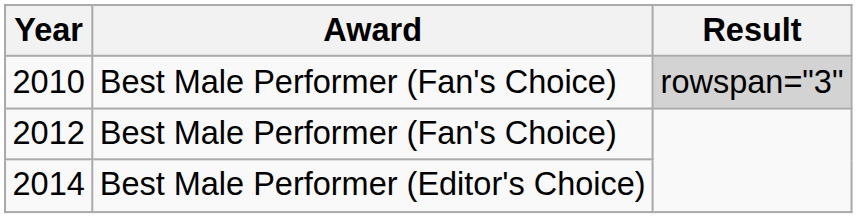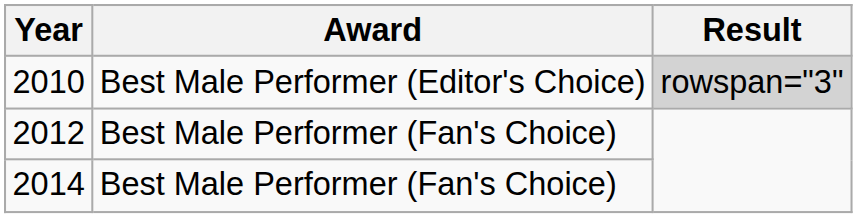(358, 81) Best Male Performer (Fan's Choice) -> (373, 81) Best Male Performer (Editor's Choice)
(373, 184) Best Male Performer (Editor's Choice) -> (358, 184) Best Male Performer (Fan's Choice)
